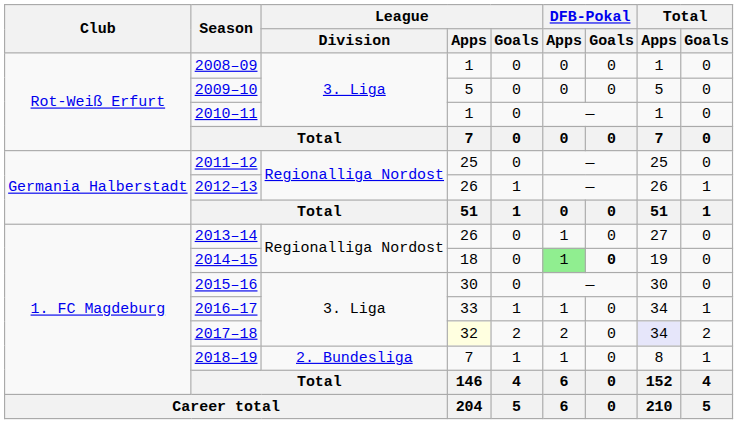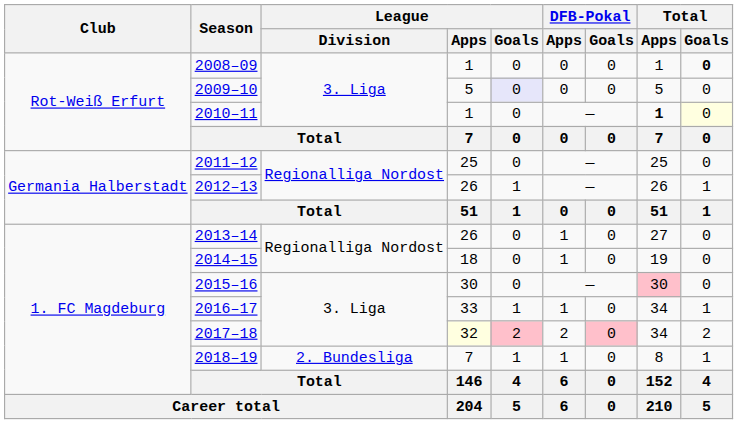(707, 65) normal -> (707, 65) bold
(517, 90) no background -> (517, 90) lavender background
(659, 114) normal -> (659, 114) bold
(707, 114) no background -> (707, 114) lightyellow background
(564, 260) lightgreen background -> (564, 260) no background
(612, 260) bold -> (612, 260) normal
(659, 285) no background -> (659, 285) pink background
(517, 334) no background -> (517, 334) pink background
(612, 334) no background -> (612, 334) pink background
(659, 334) lavender background -> (659, 334) no background
